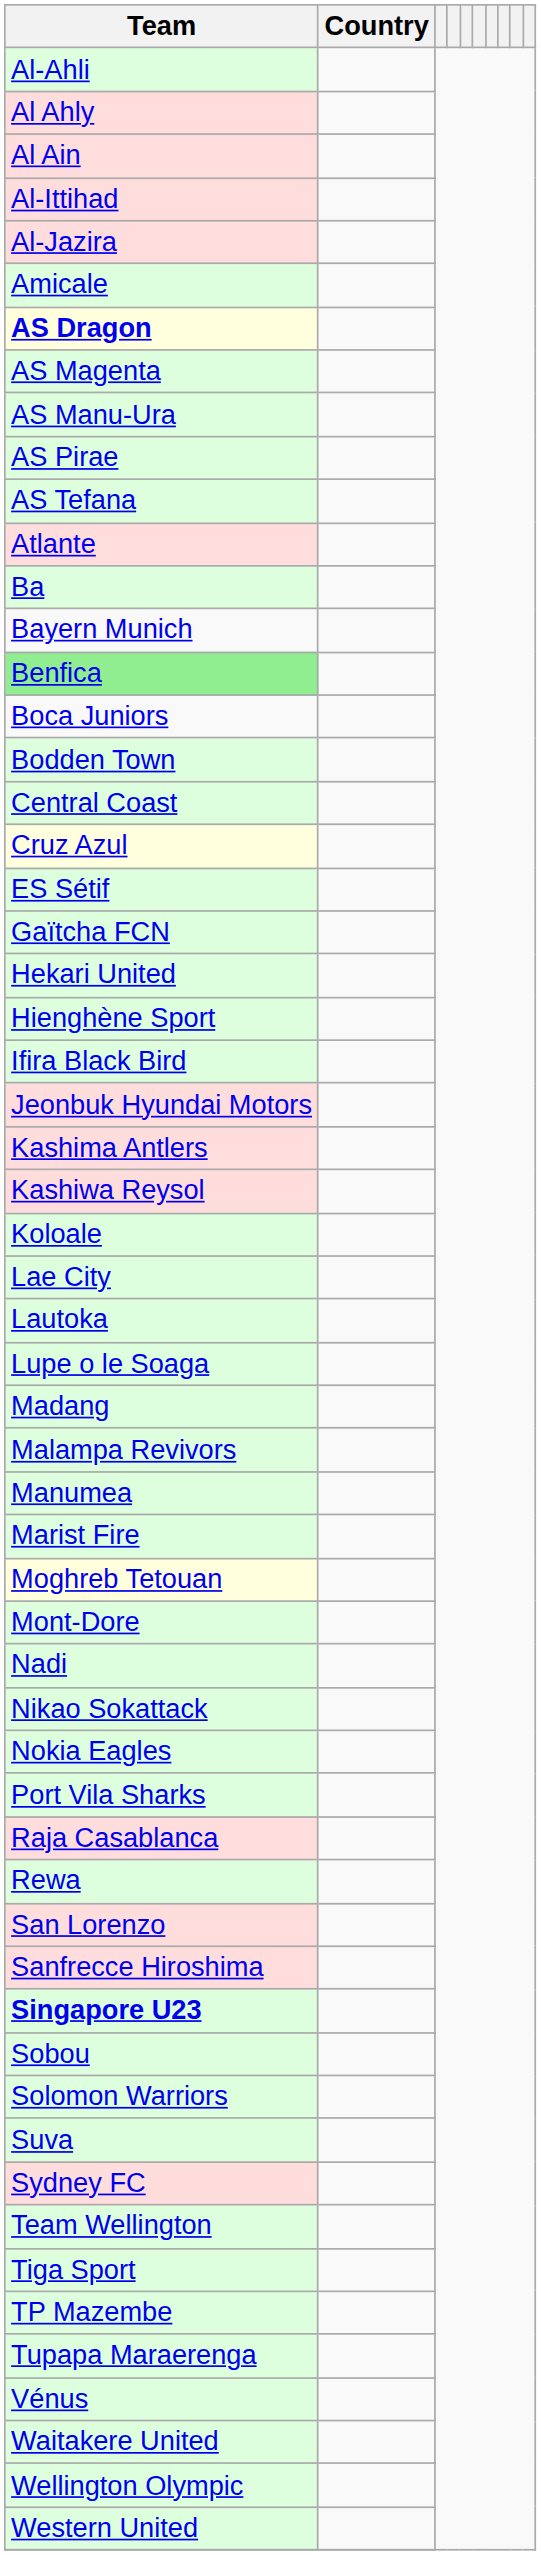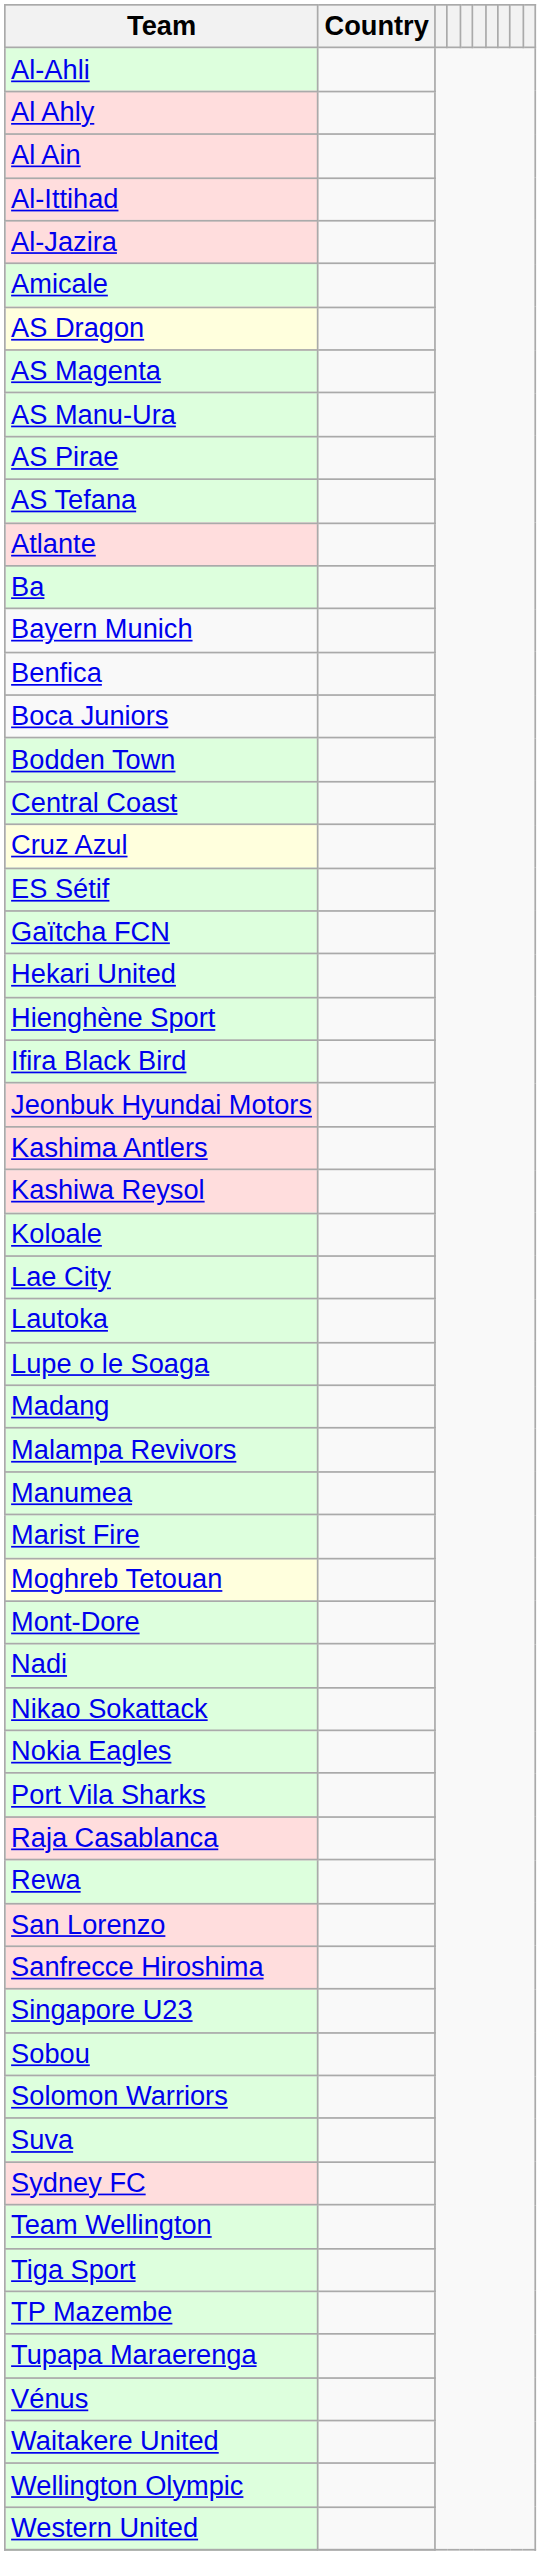(81, 328) bold -> (78, 328) normal
(56, 673) lightgreen background -> (56, 673) no background
(106, 2010) bold -> (102, 2010) normal
